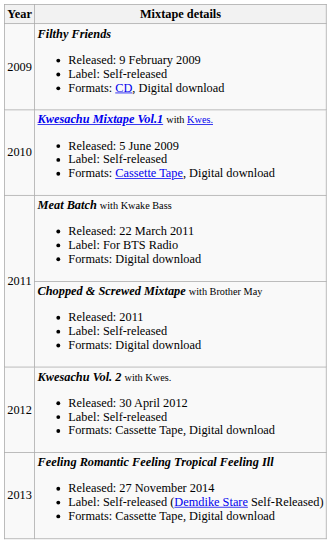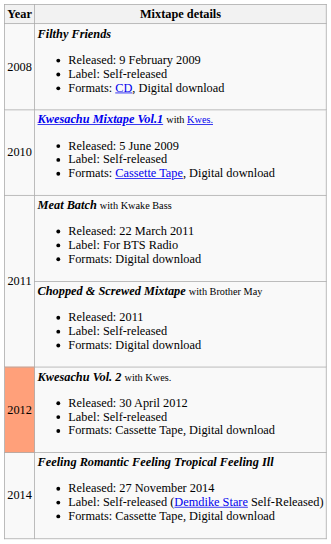(20, 66) 2009 -> (20, 66) 2008
(20, 409) no background -> (20, 409) lightsalmon background
(20, 495) 2013 -> (20, 495) 2014
